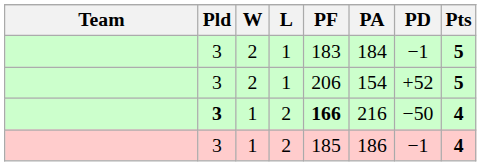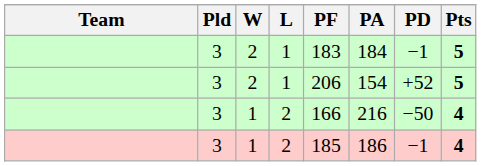(217, 113) bold -> (217, 113) normal
(326, 113) bold -> (326, 113) normal
